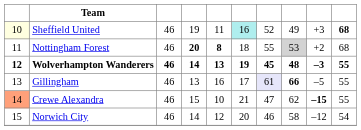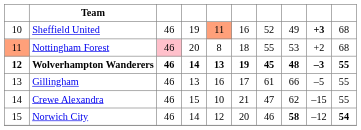(17, 30) lightyellow background -> (17, 30) no background
(219, 30) no background -> (219, 30) lightsalmon background
(244, 30) paleturquoise background -> (244, 30) no background
(319, 30) normal -> (319, 30) bold
(344, 30) bold -> (344, 30) normal
(17, 47) no background -> (17, 47) lightsalmon background
(169, 47) no background -> (169, 47) pink background
(194, 47) bold -> (194, 47) normal
(219, 47) bold -> (219, 47) normal
(294, 47) lightgrey background -> (294, 47) no background
(269, 82) lavender background -> (269, 82) no background
(294, 82) bold -> (294, 82) normal
(17, 99) lightsalmon background -> (17, 99) no background
(319, 99) bold -> (319, 99) normal
(294, 116) normal -> (294, 116) bold
(344, 116) normal -> (344, 116) bold
